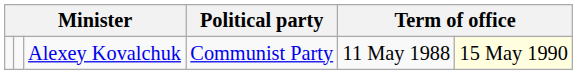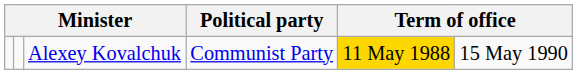(396, 52) no background -> (396, 52) gold background
(514, 52) lightyellow background -> (514, 52) no background
